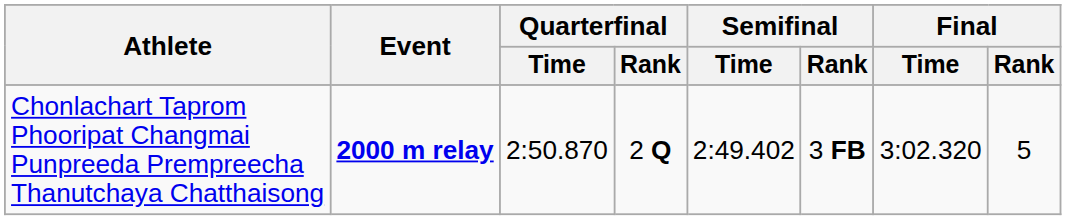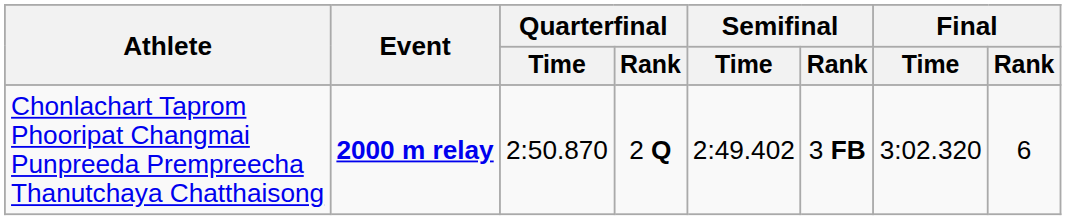(1024, 150) 5 -> (1024, 150) 6
